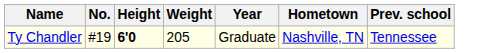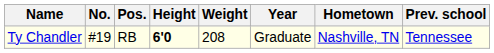+ column: (132, 15)
(178, 37) 205 -> (213, 37) 208
